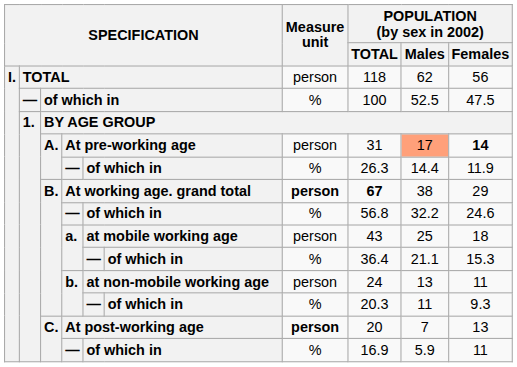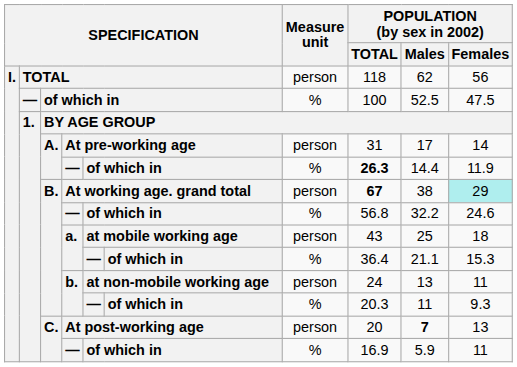(425, 145) lightsalmon background -> (425, 145) no background
(480, 145) bold -> (480, 145) normal
(375, 168) normal -> (375, 168) bold
(315, 190) bold -> (315, 190) normal
(480, 190) no background -> (480, 190) paleturquoise background
(315, 327) bold -> (315, 327) normal
(425, 327) normal -> (425, 327) bold
